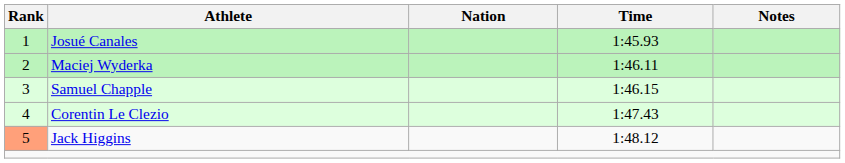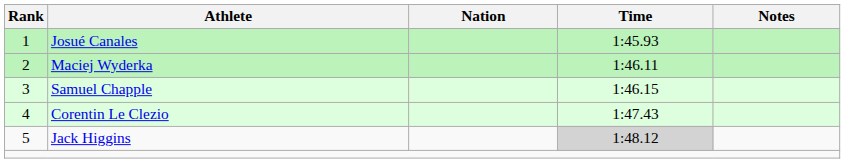(26, 138) lightsalmon background -> (26, 138) no background
(635, 138) no background -> (635, 138) lightgrey background
